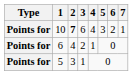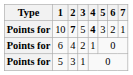(83, 29) 6 -> (83, 29) 5
(93, 29) normal -> (93, 29) bold
